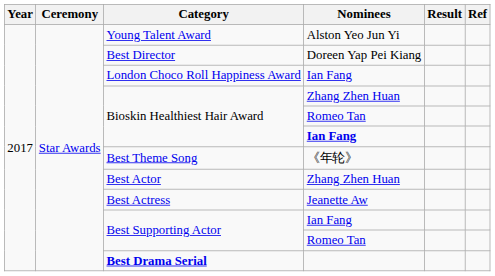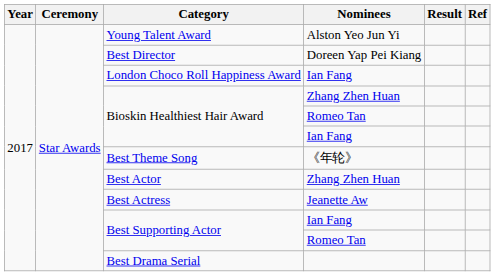(331, 136) bold -> (329, 136) normal
(157, 260) bold -> (153, 260) normal
